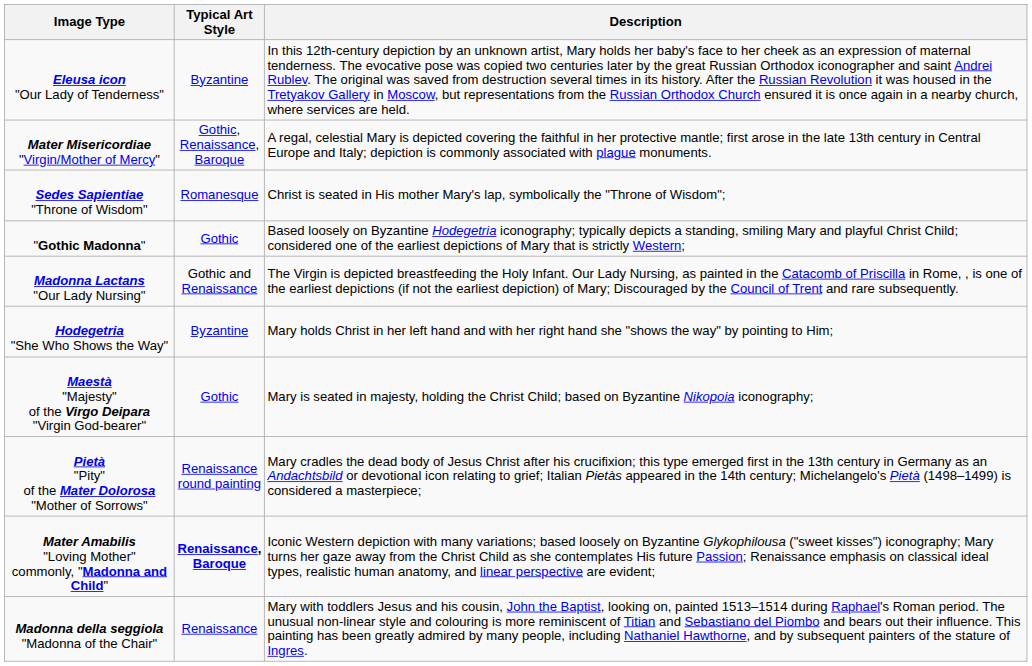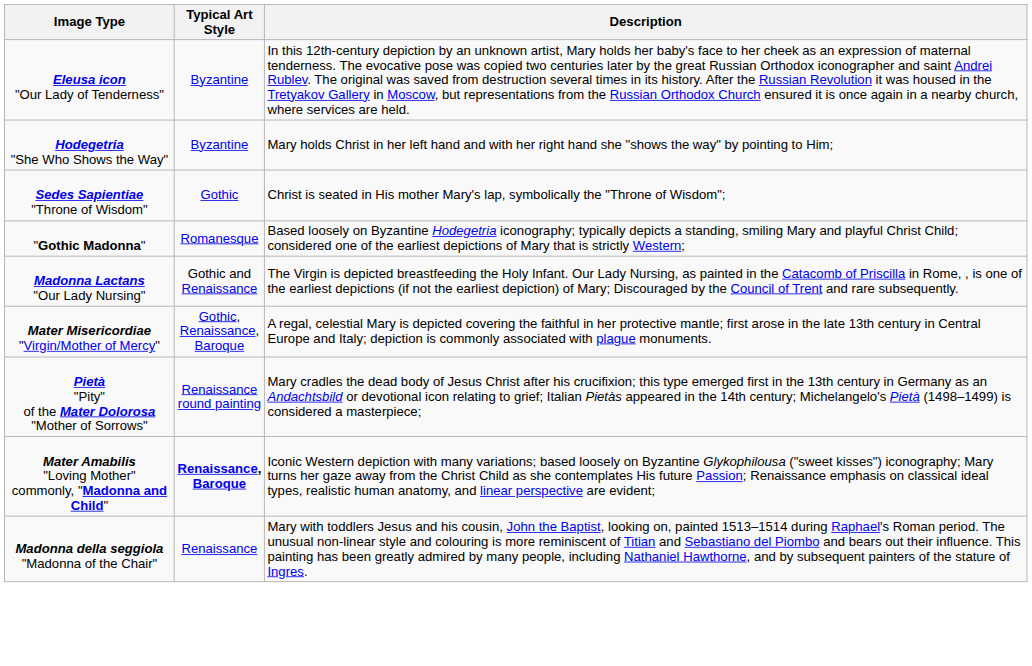rows swapped: (89, 339) <-> (89, 152)
(219, 195) Romanesque -> (219, 195) Gothic
(219, 238) Gothic -> (219, 238) Romanesque
- row: (89, 404)
